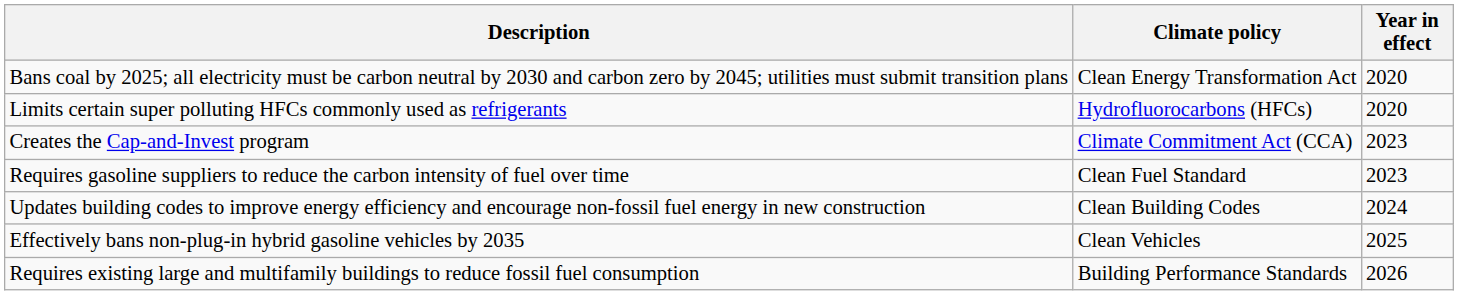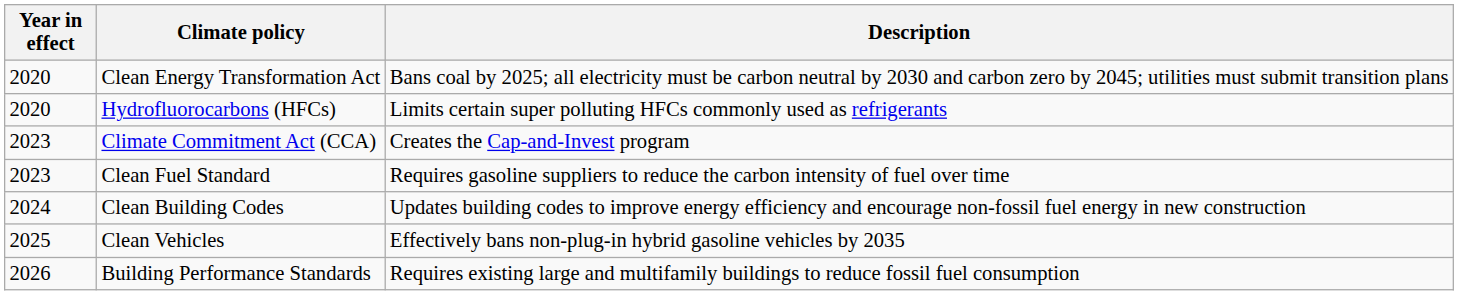columns swapped: (1407, 32) <-> (539, 32)
